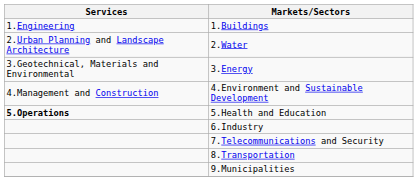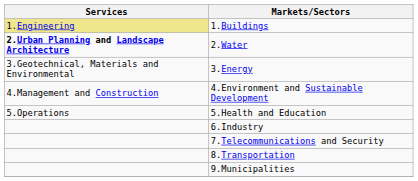(40, 26) no background -> (40, 26) khaki background
(85, 45) normal -> (85, 45) bold
(38, 113) bold -> (38, 113) normal
